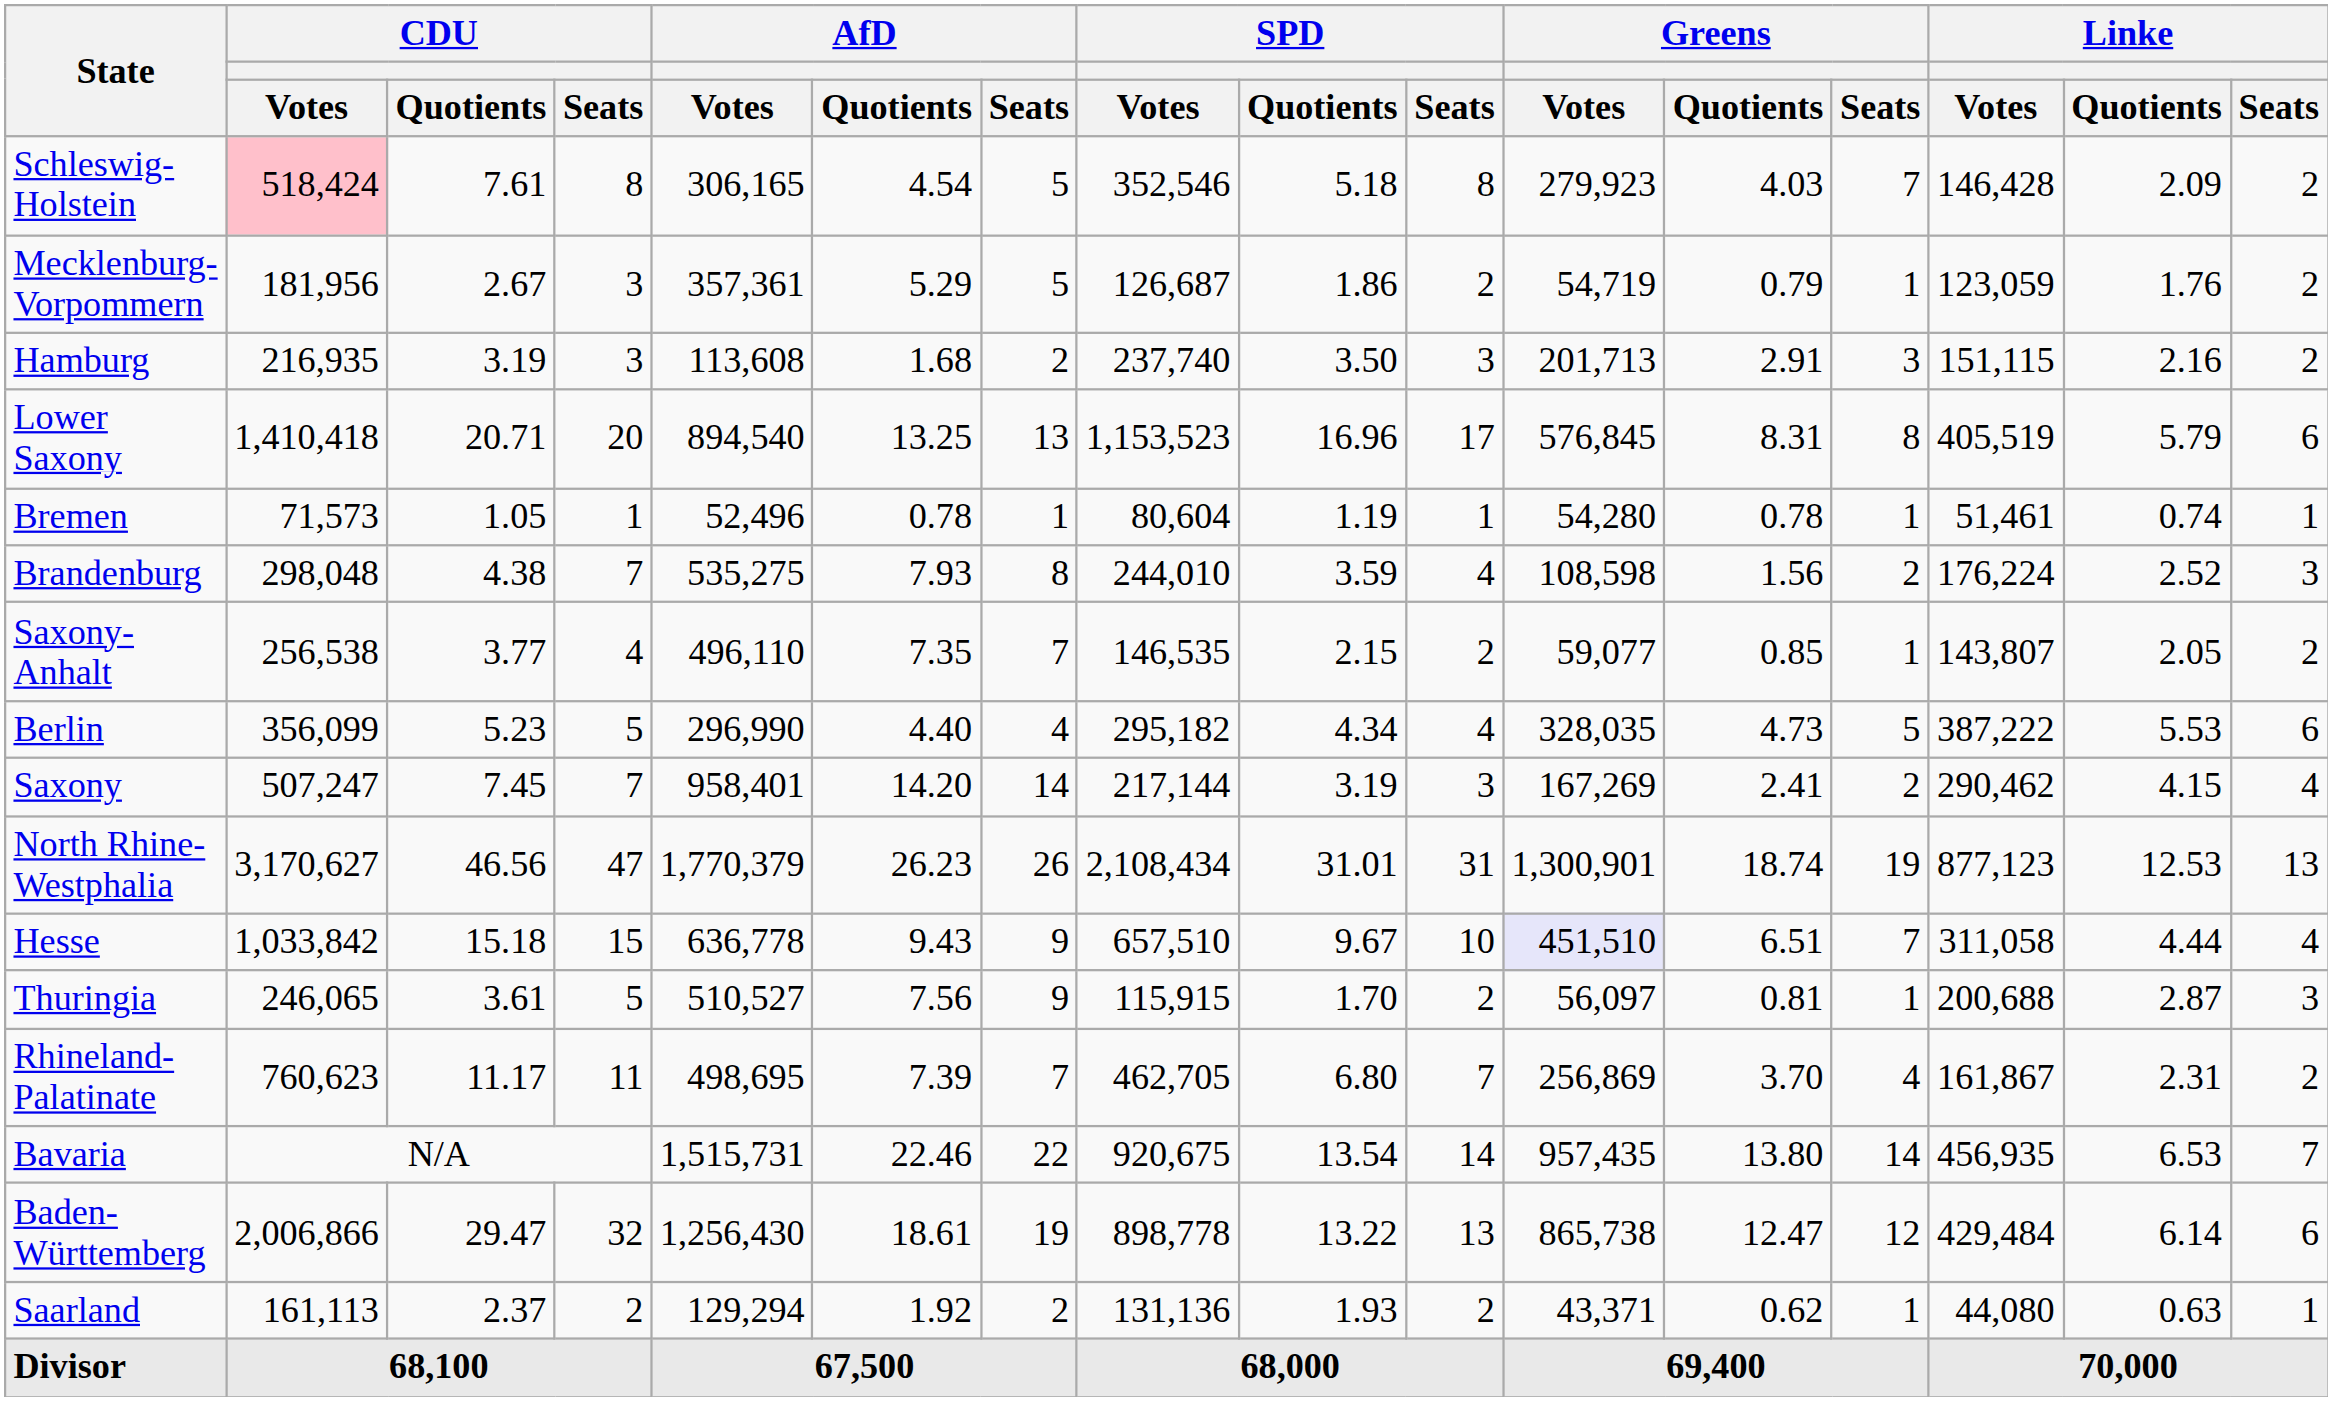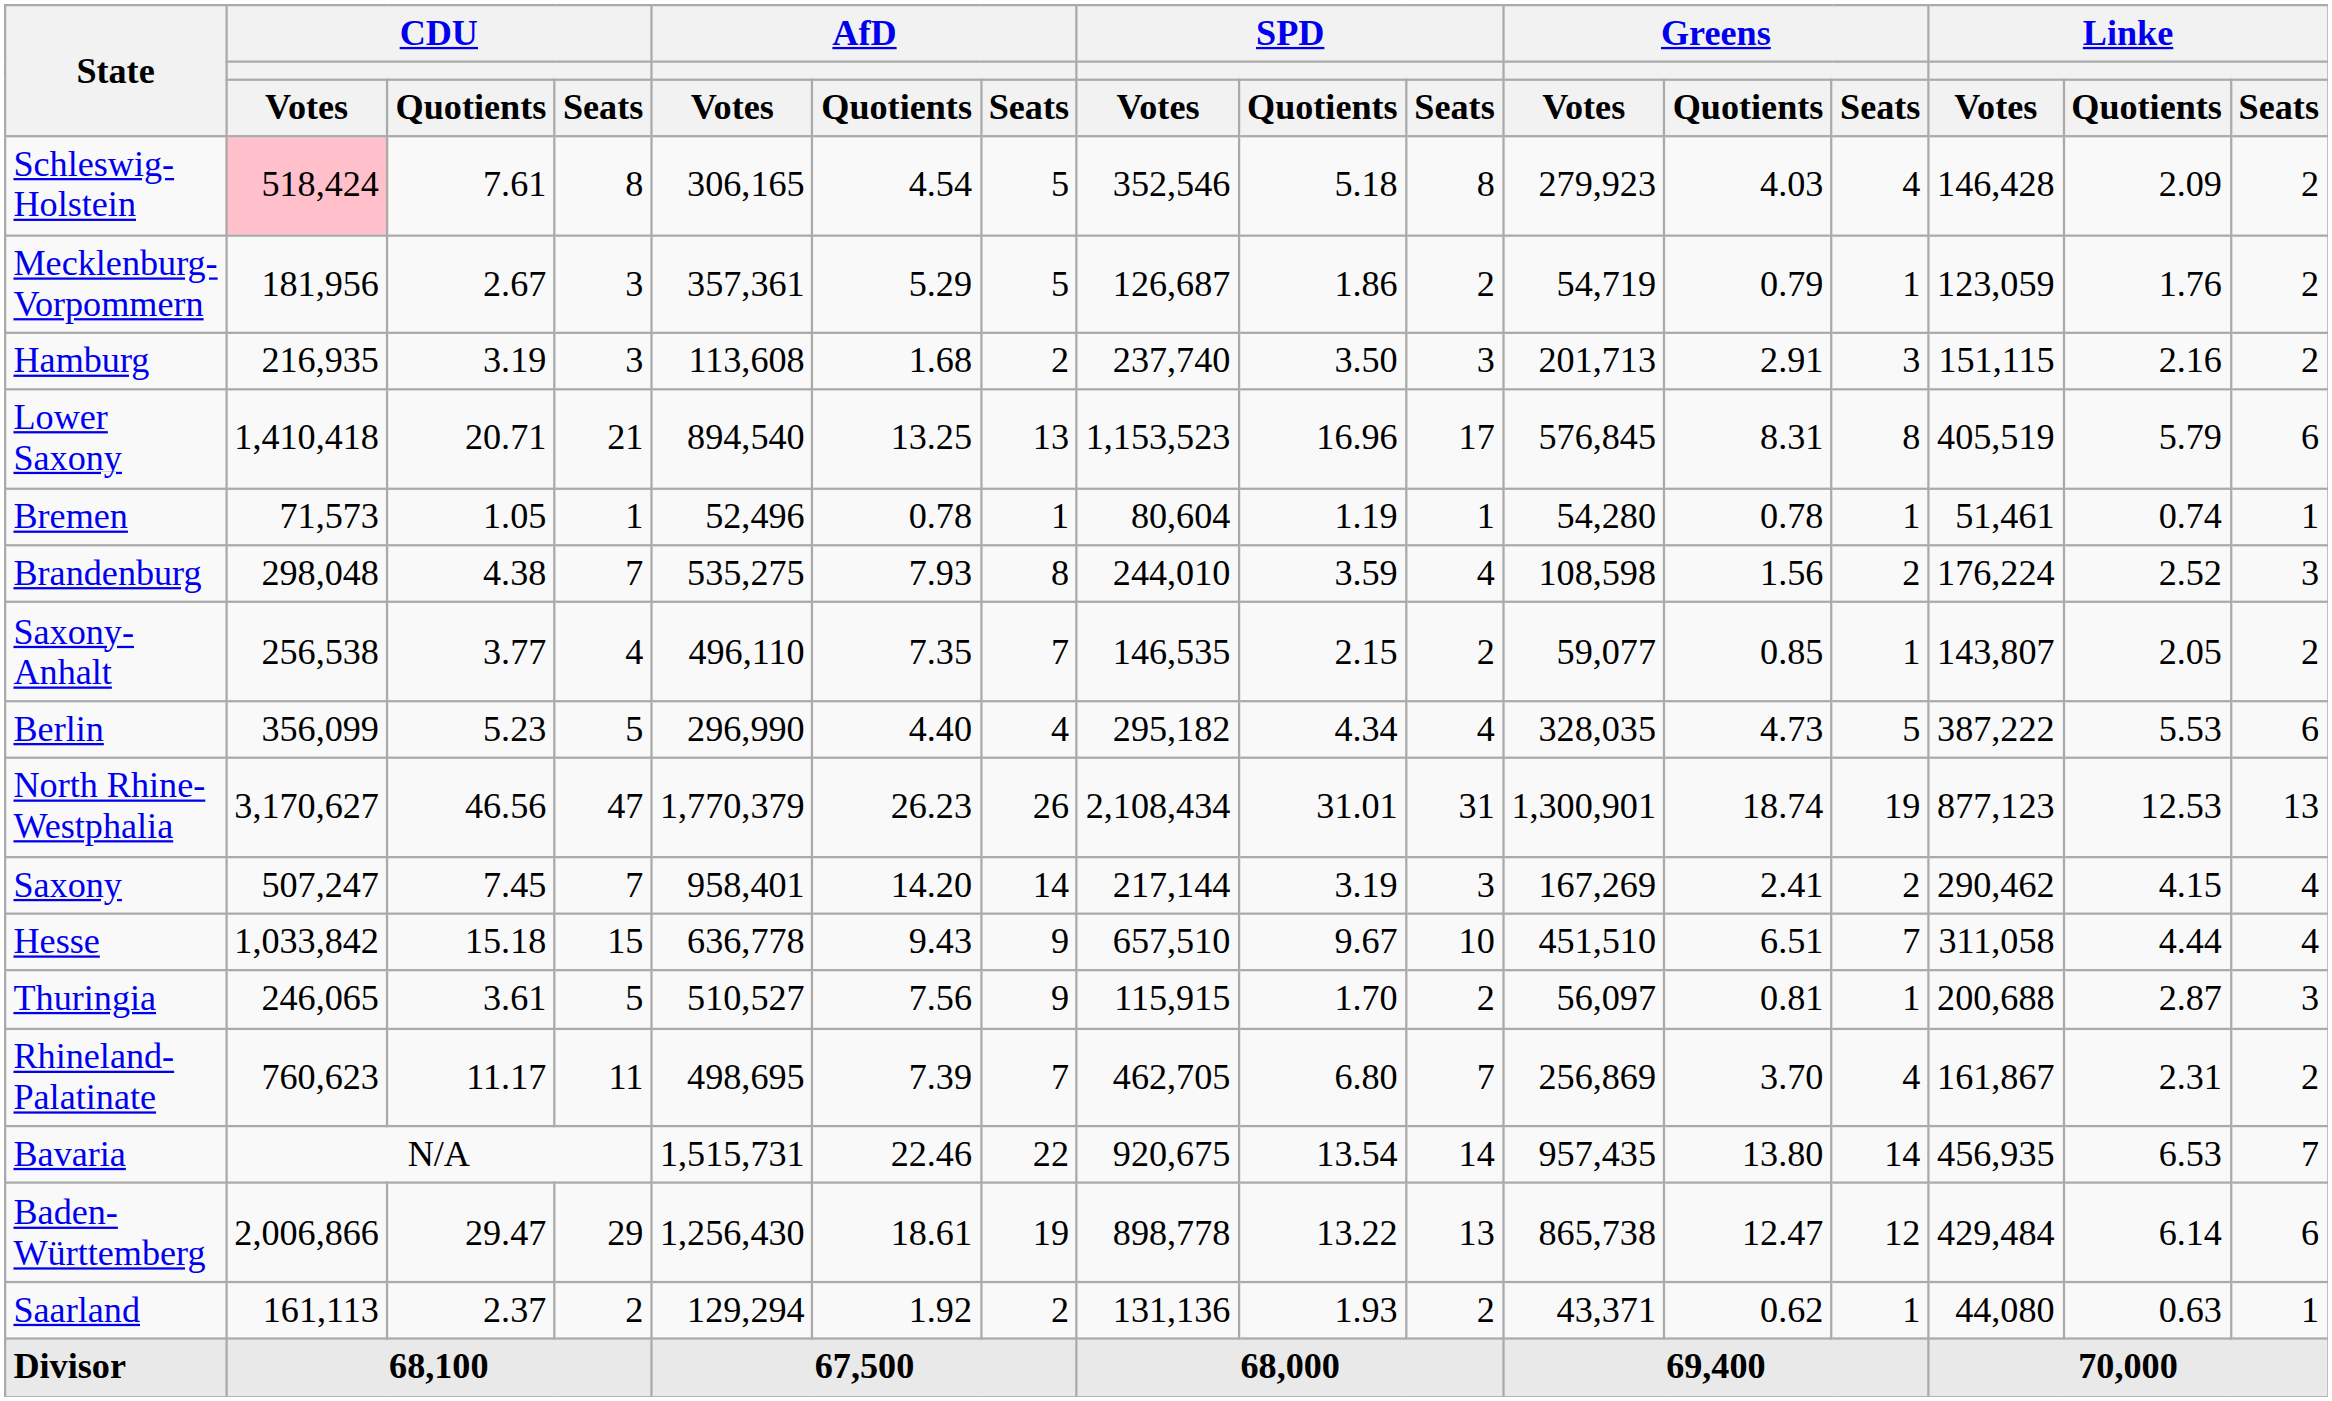(1911, 184) 7 -> (1911, 184) 4
(625, 438) 20 -> (625, 438) 21
rows swapped: (109, 863) <-> (68, 786)
(1597, 941) lavender background -> (1597, 941) no background
(625, 1231) 32 -> (625, 1231) 29
